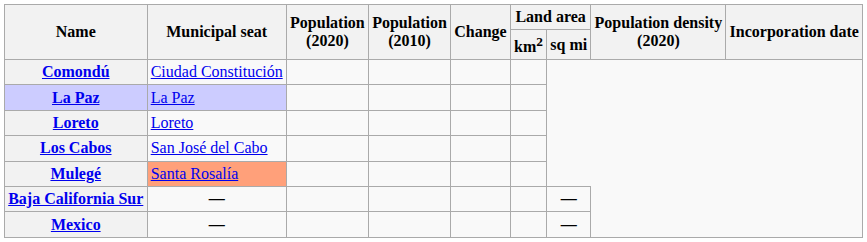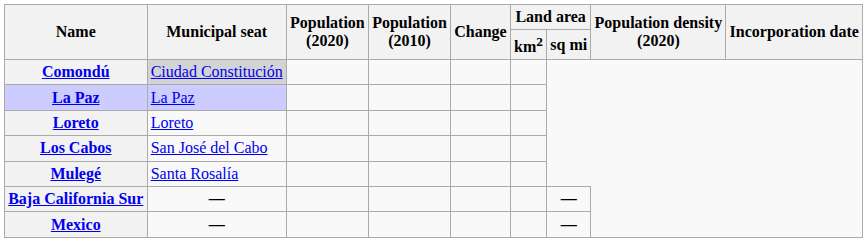(217, 72) no background -> (217, 72) lightgrey background
(194, 173) lightsalmon background -> (194, 173) no background
